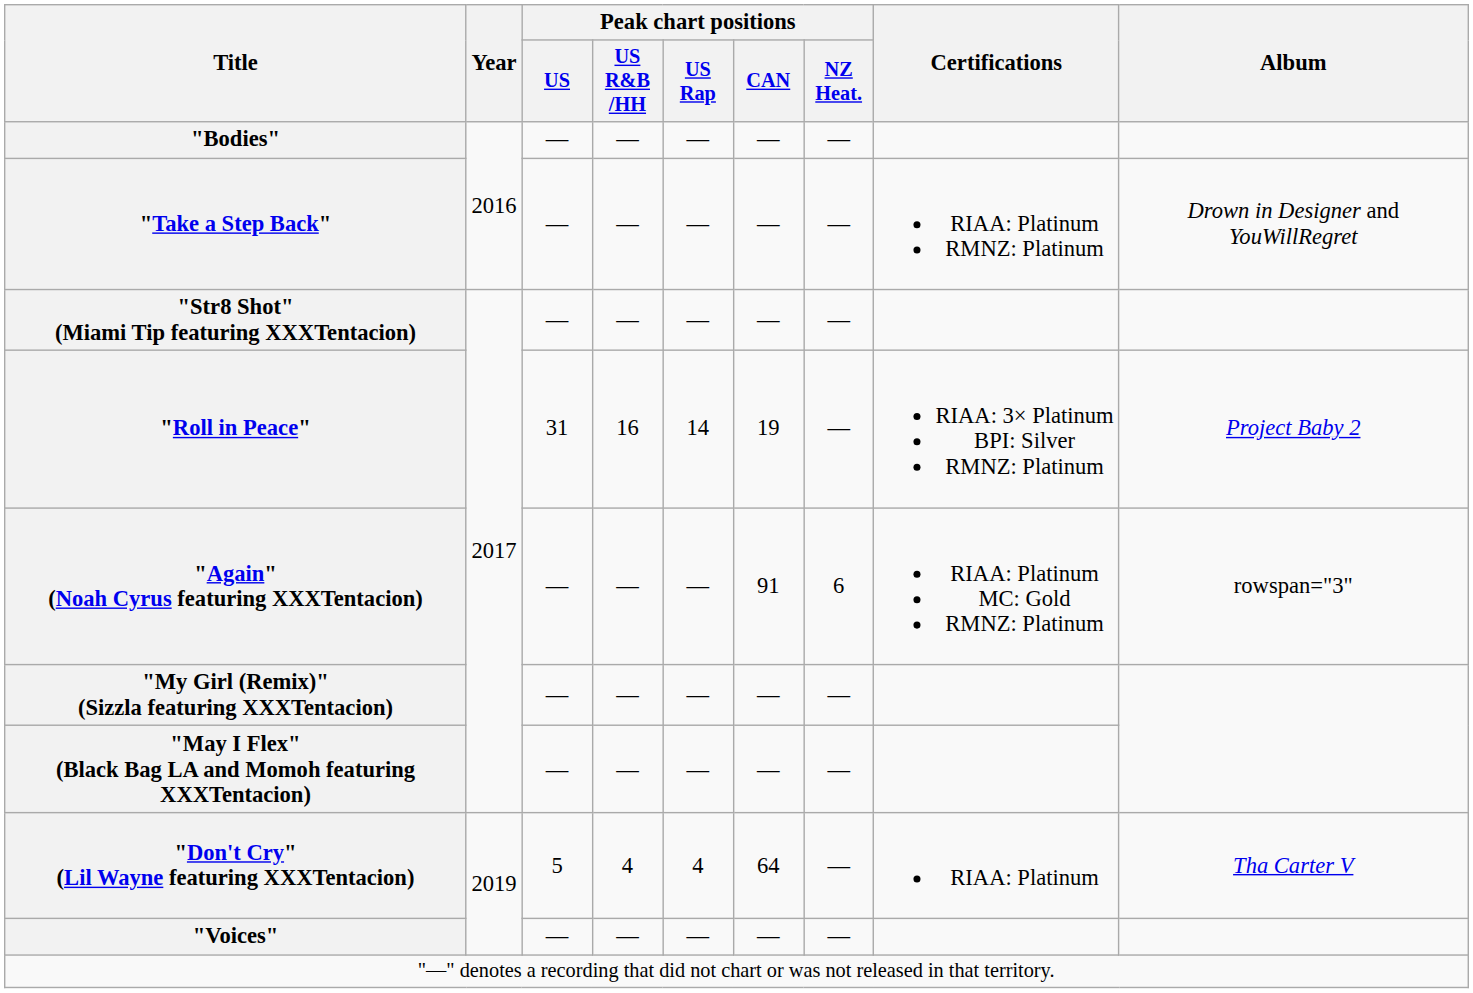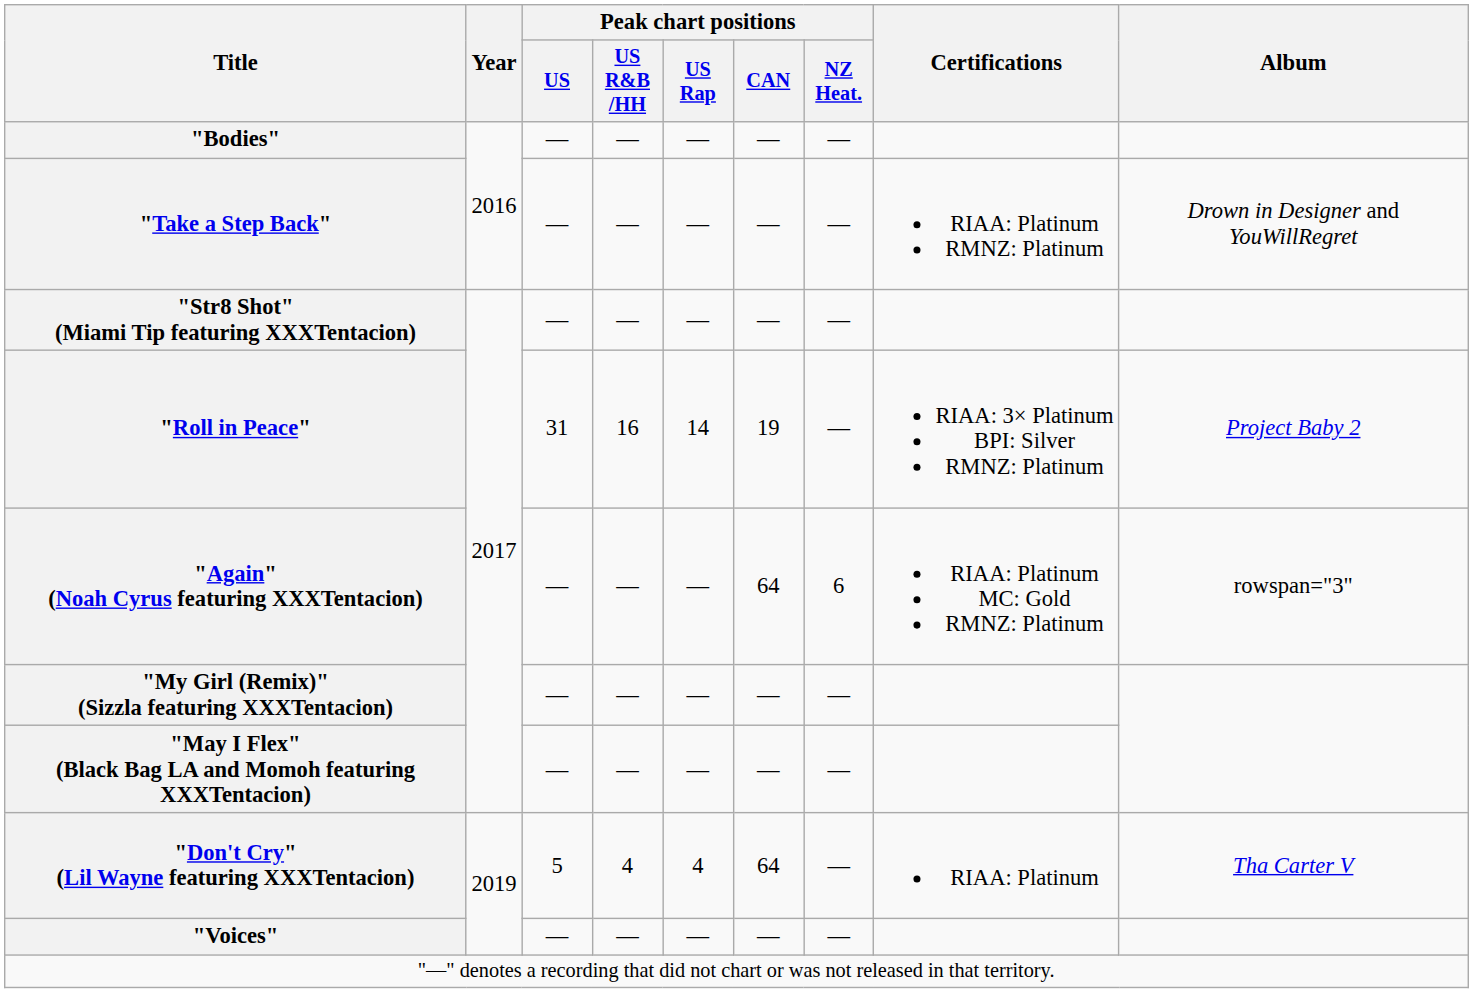(768, 585) 91 -> (768, 585) 64
